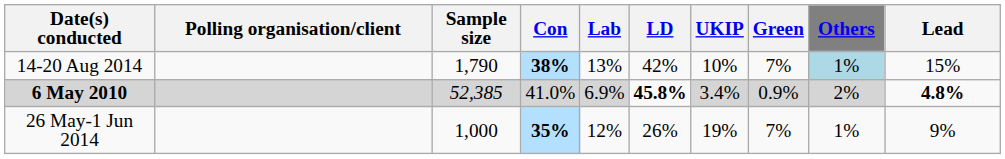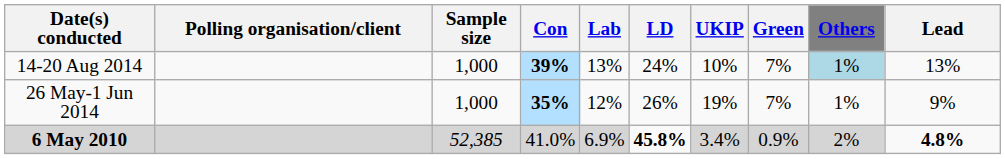(476, 66) 1,790 -> (476, 66) 1,000
(550, 66) 38% -> (550, 66) 39%
(660, 66) 42% -> (660, 66) 24%
(943, 66) 15% -> (943, 66) 13%
rows swapped: (80, 131) <-> (80, 93)
